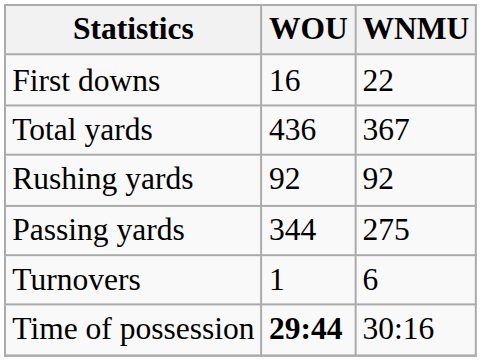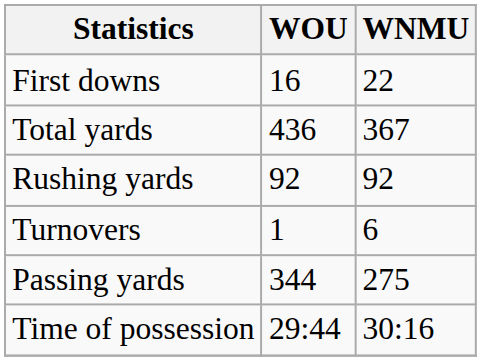rows swapped: (98, 229) <-> (76, 279)
(306, 329) bold -> (305, 329) normal
